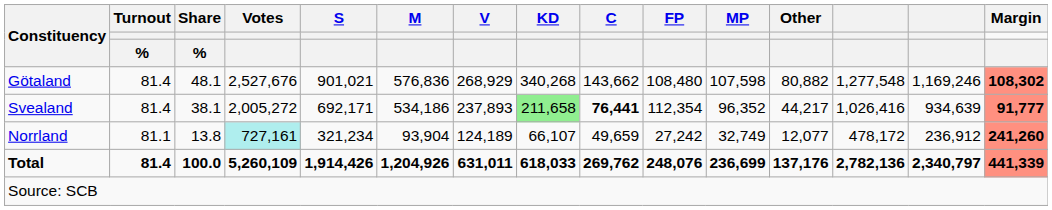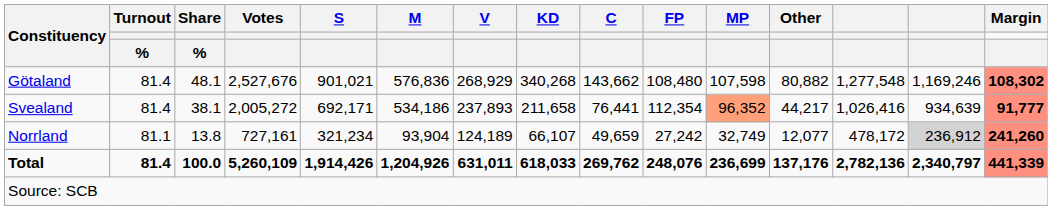(548, 108) lightgreen background -> (548, 108) no background
(615, 108) bold -> (615, 108) normal
(742, 108) no background -> (742, 108) lightsalmon background
(269, 136) paleturquoise background -> (269, 136) no background
(953, 136) no background -> (953, 136) lightgrey background
